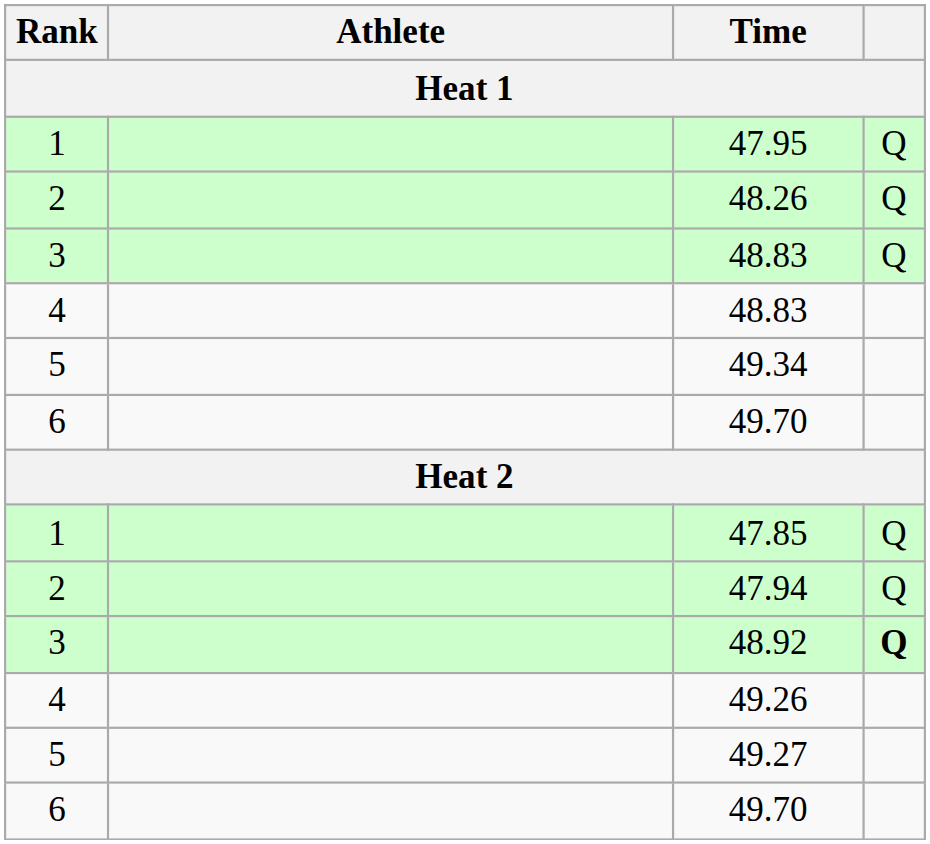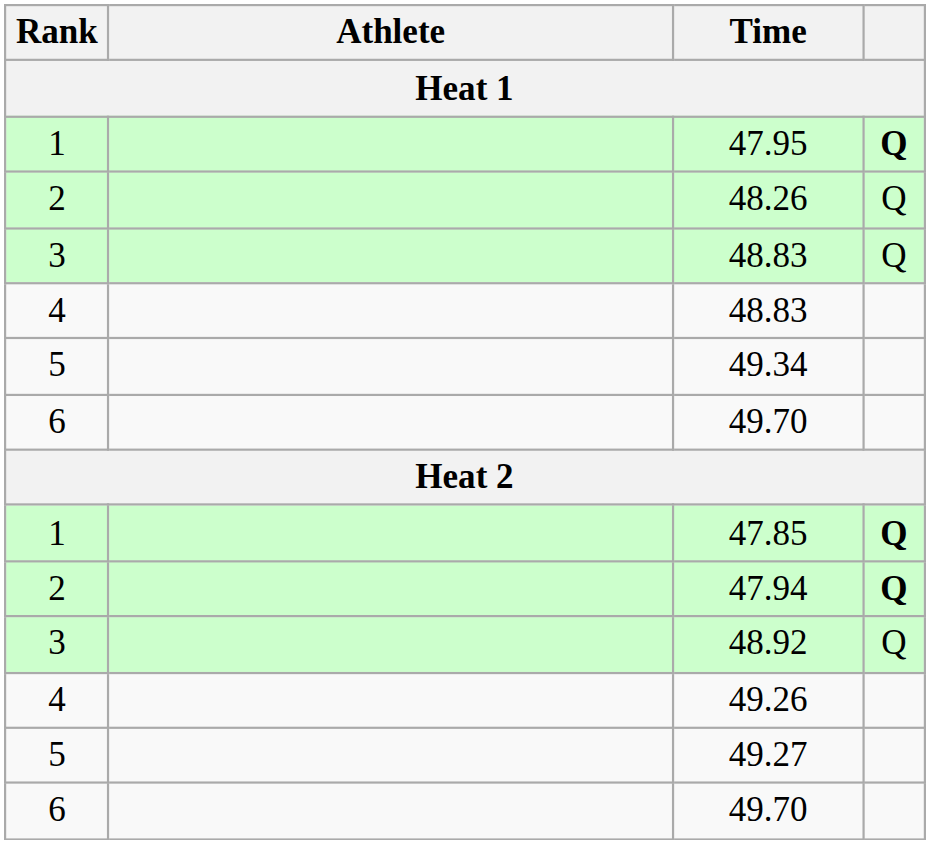(894, 143) normal -> (894, 143) bold
(894, 532) normal -> (894, 532) bold
(894, 587) normal -> (894, 587) bold
(894, 643) bold -> (894, 643) normal
